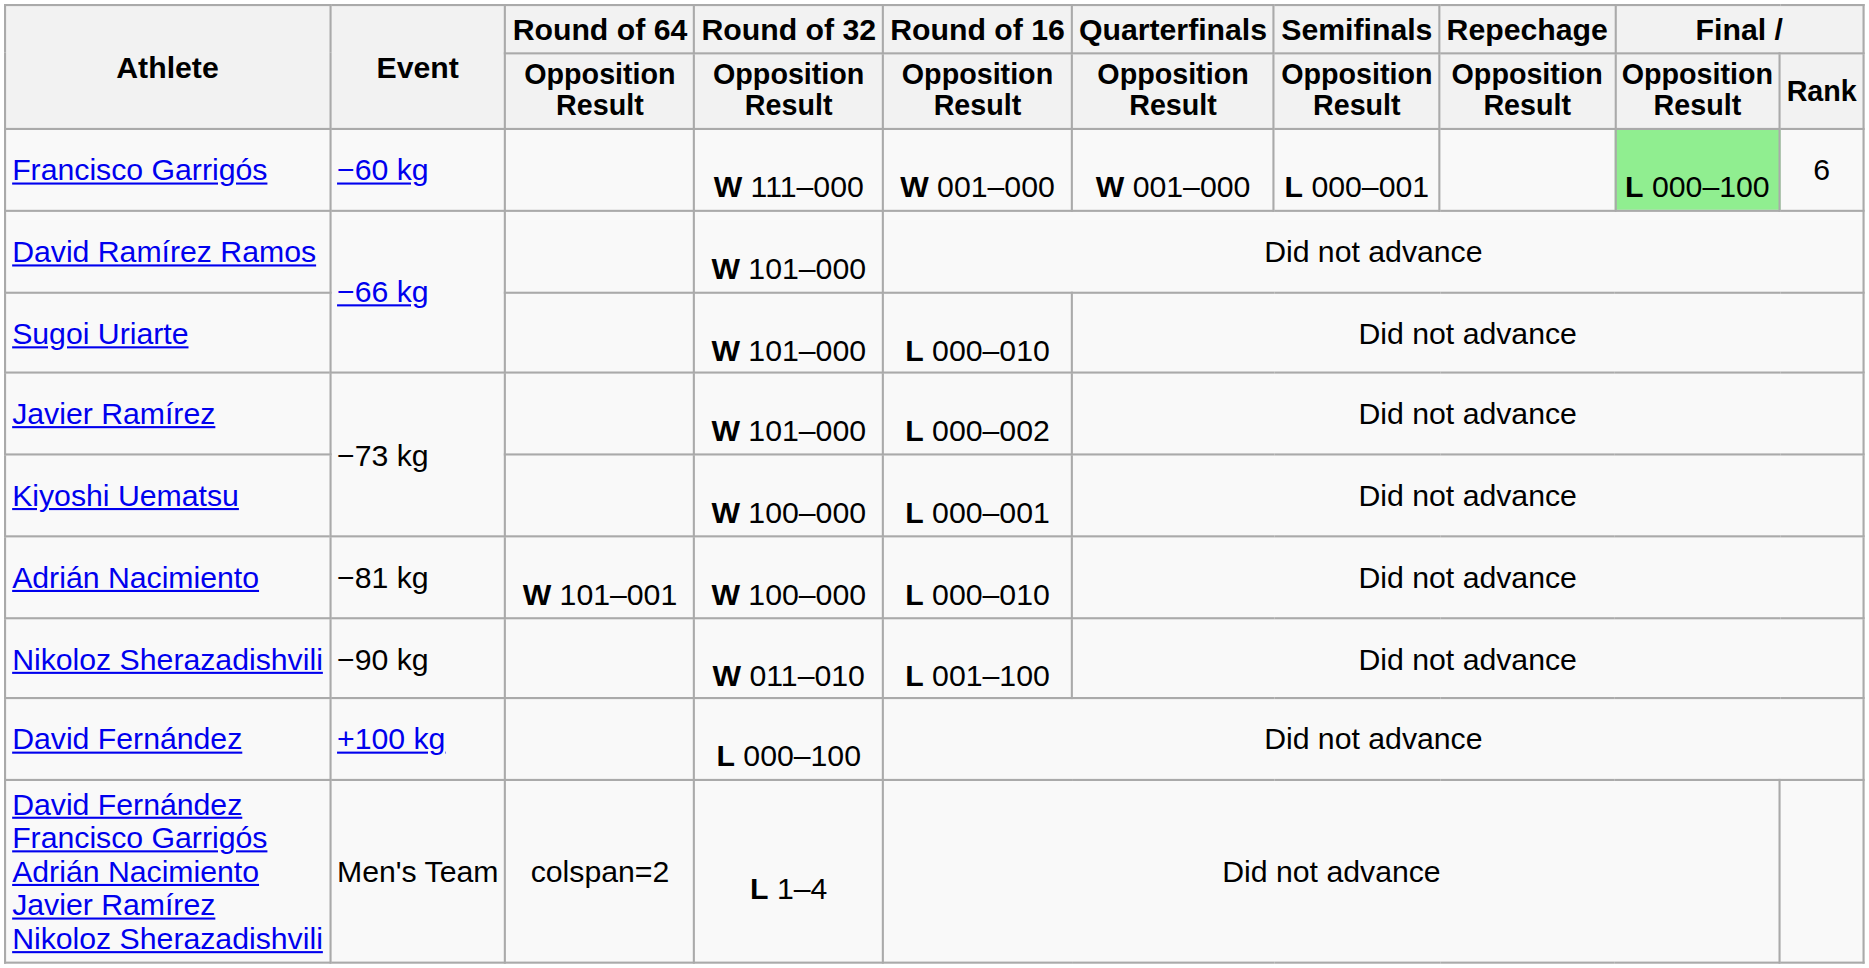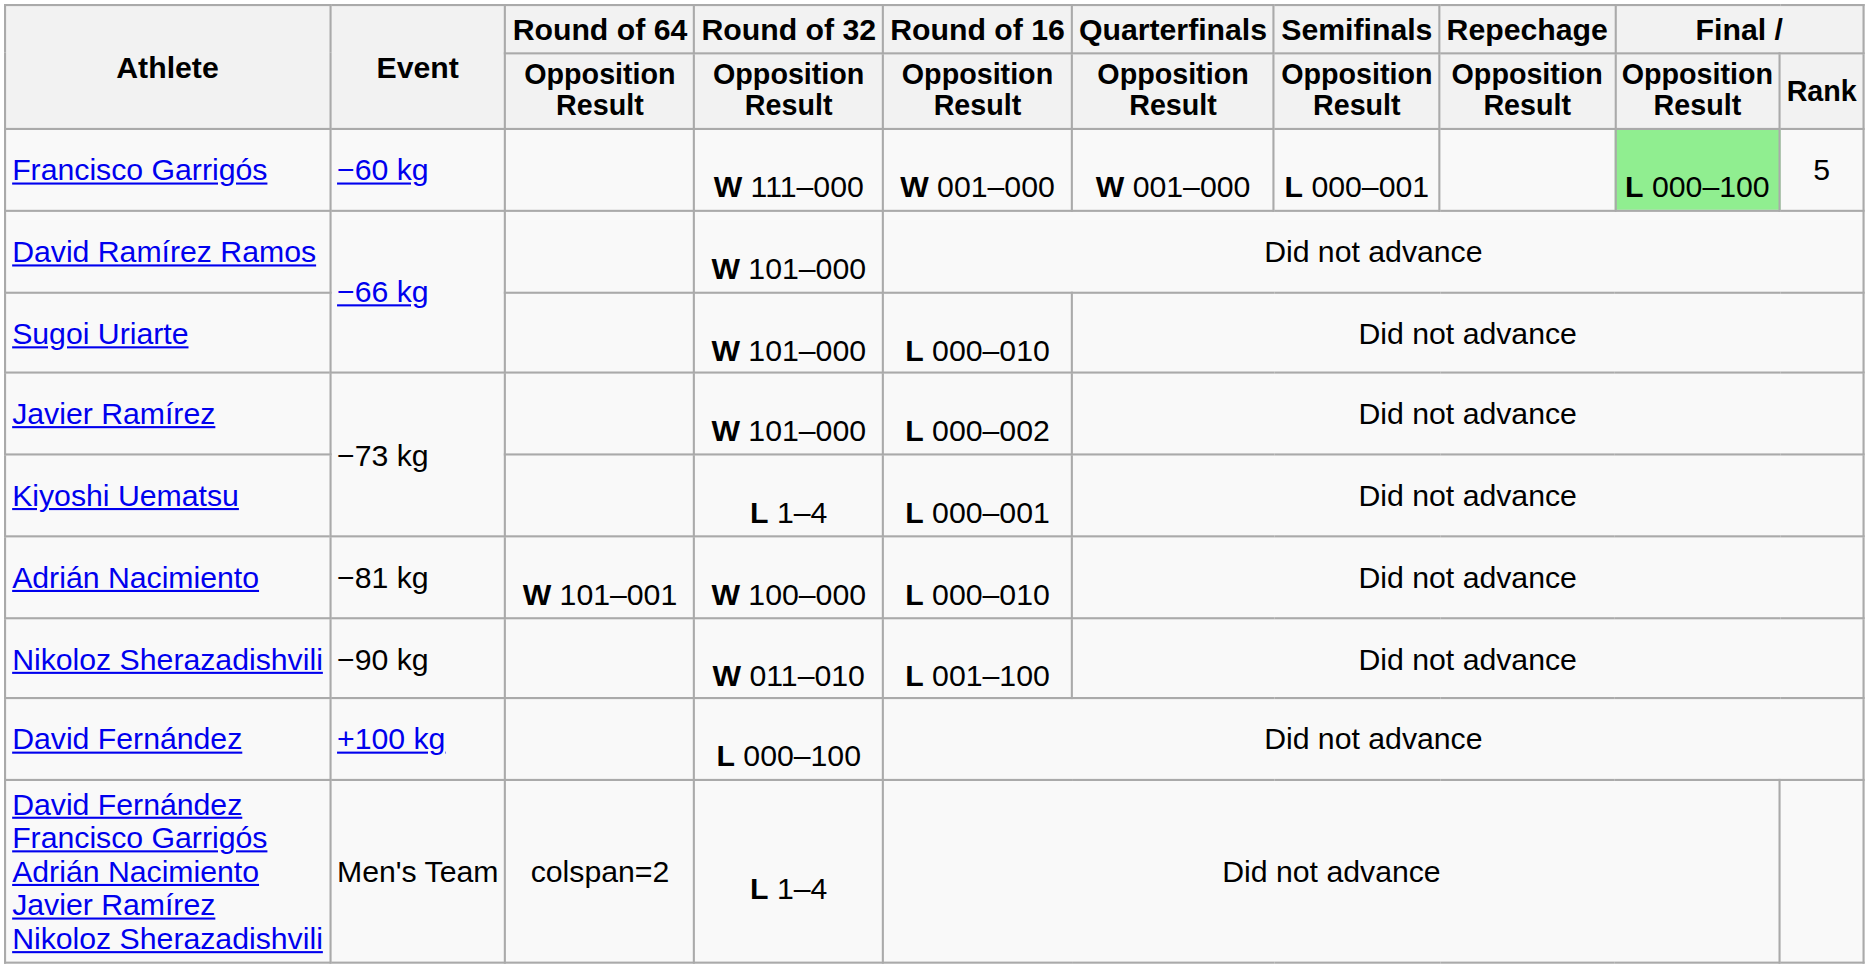(1822, 170) 6 -> (1822, 170) 5
(789, 513) W 100–000 -> (789, 513) L 1–4
